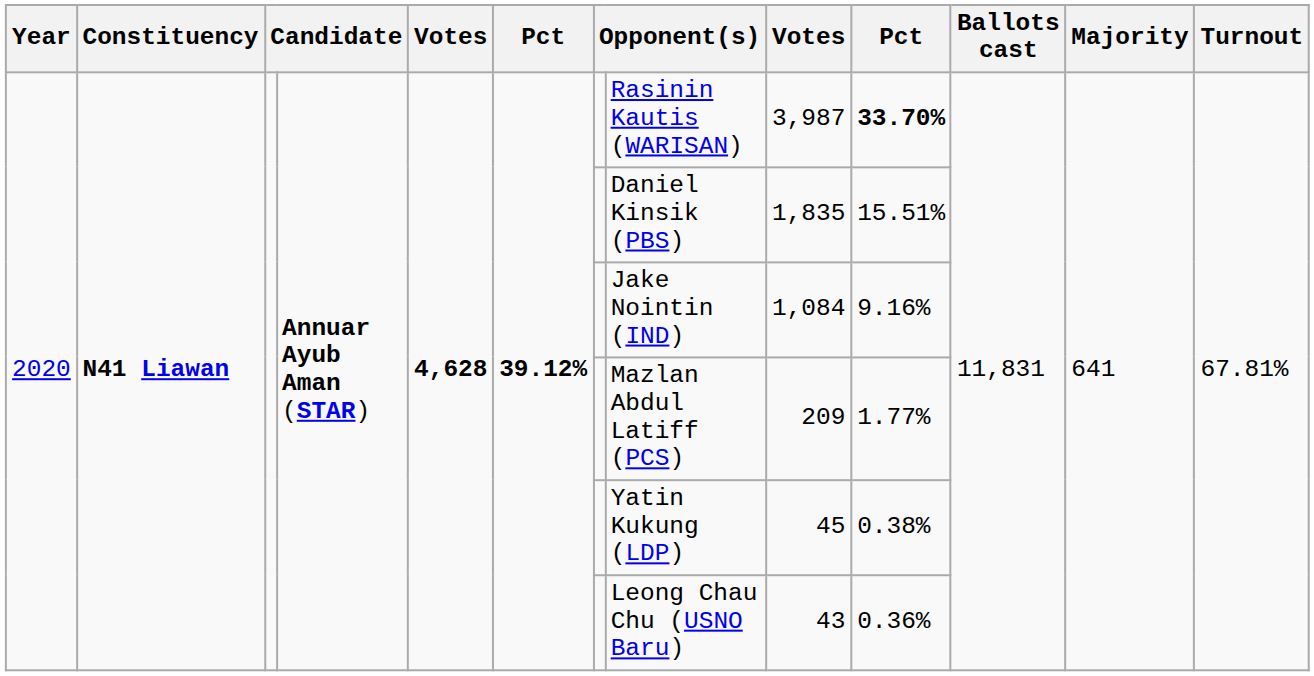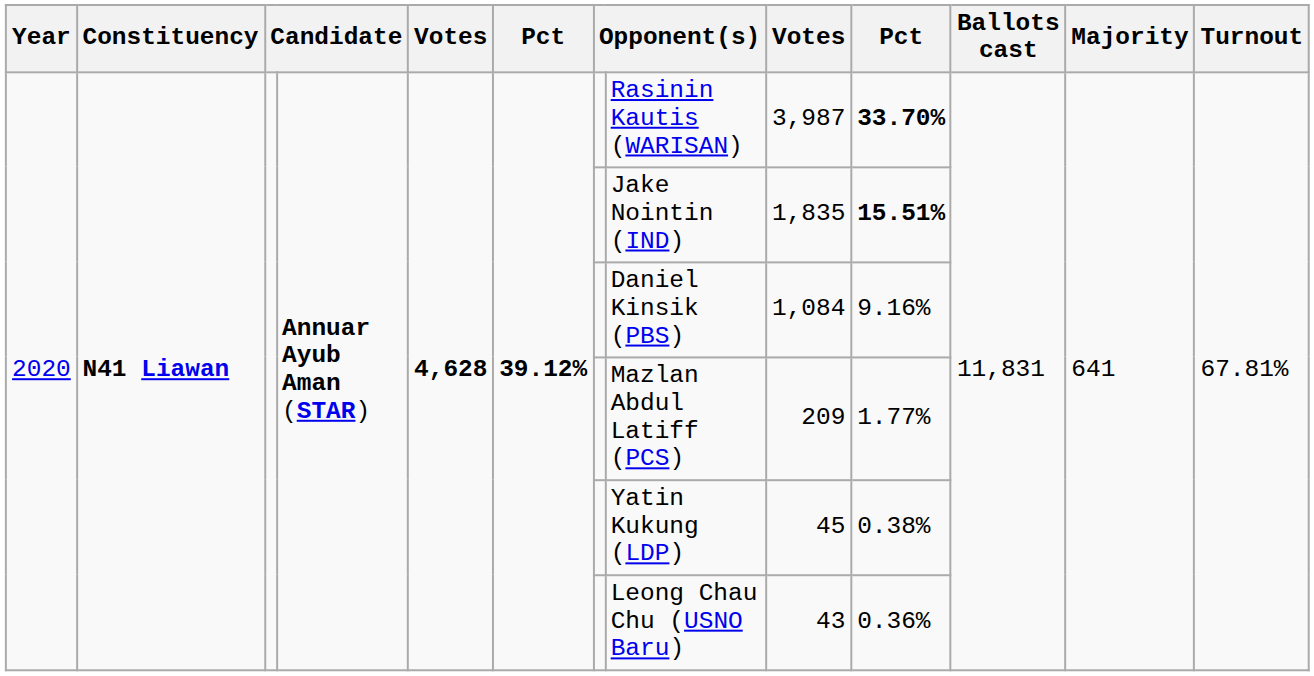(655, 215) Daniel Kinsik (PBS) -> (662, 215) Jake Nointin (IND)
(901, 215) normal -> (901, 215) bold
(662, 309) Jake Nointin (IND) -> (655, 309) Daniel Kinsik (PBS)
